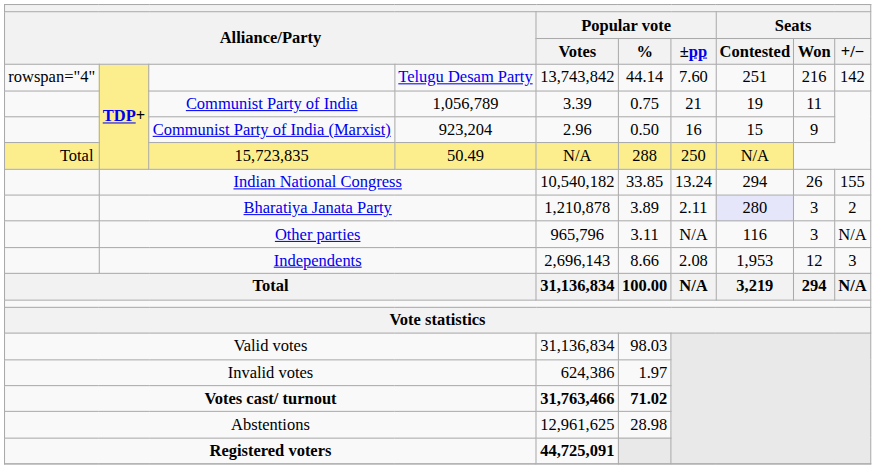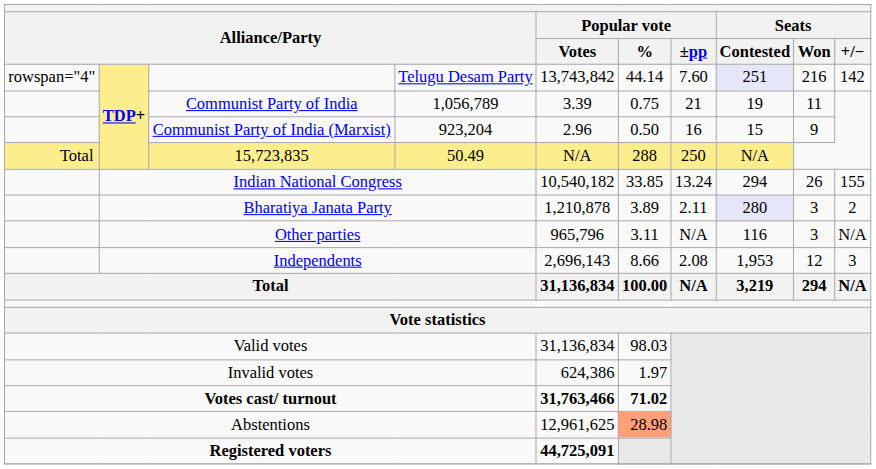(755, 77) no background -> (755, 77) lavender background
(649, 424) no background -> (649, 424) lightsalmon background
